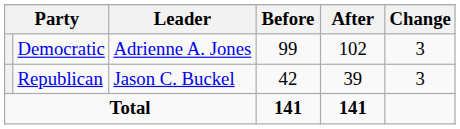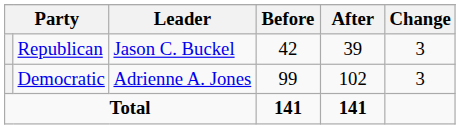rows swapped: (61, 49) <-> (60, 78)
